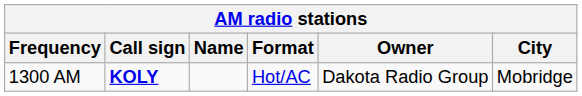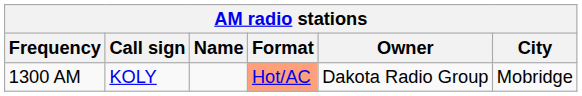(134, 76) bold -> (133, 76) normal
(281, 76) no background -> (281, 76) lightsalmon background
